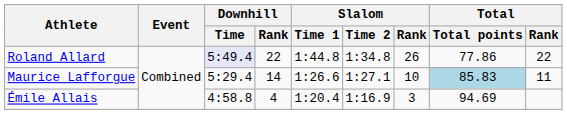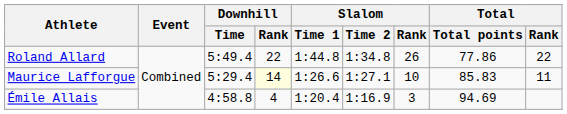(230, 57) lavender background -> (230, 57) no background
(273, 78) no background -> (273, 78) lightyellow background
(478, 78) lightblue background -> (478, 78) no background
